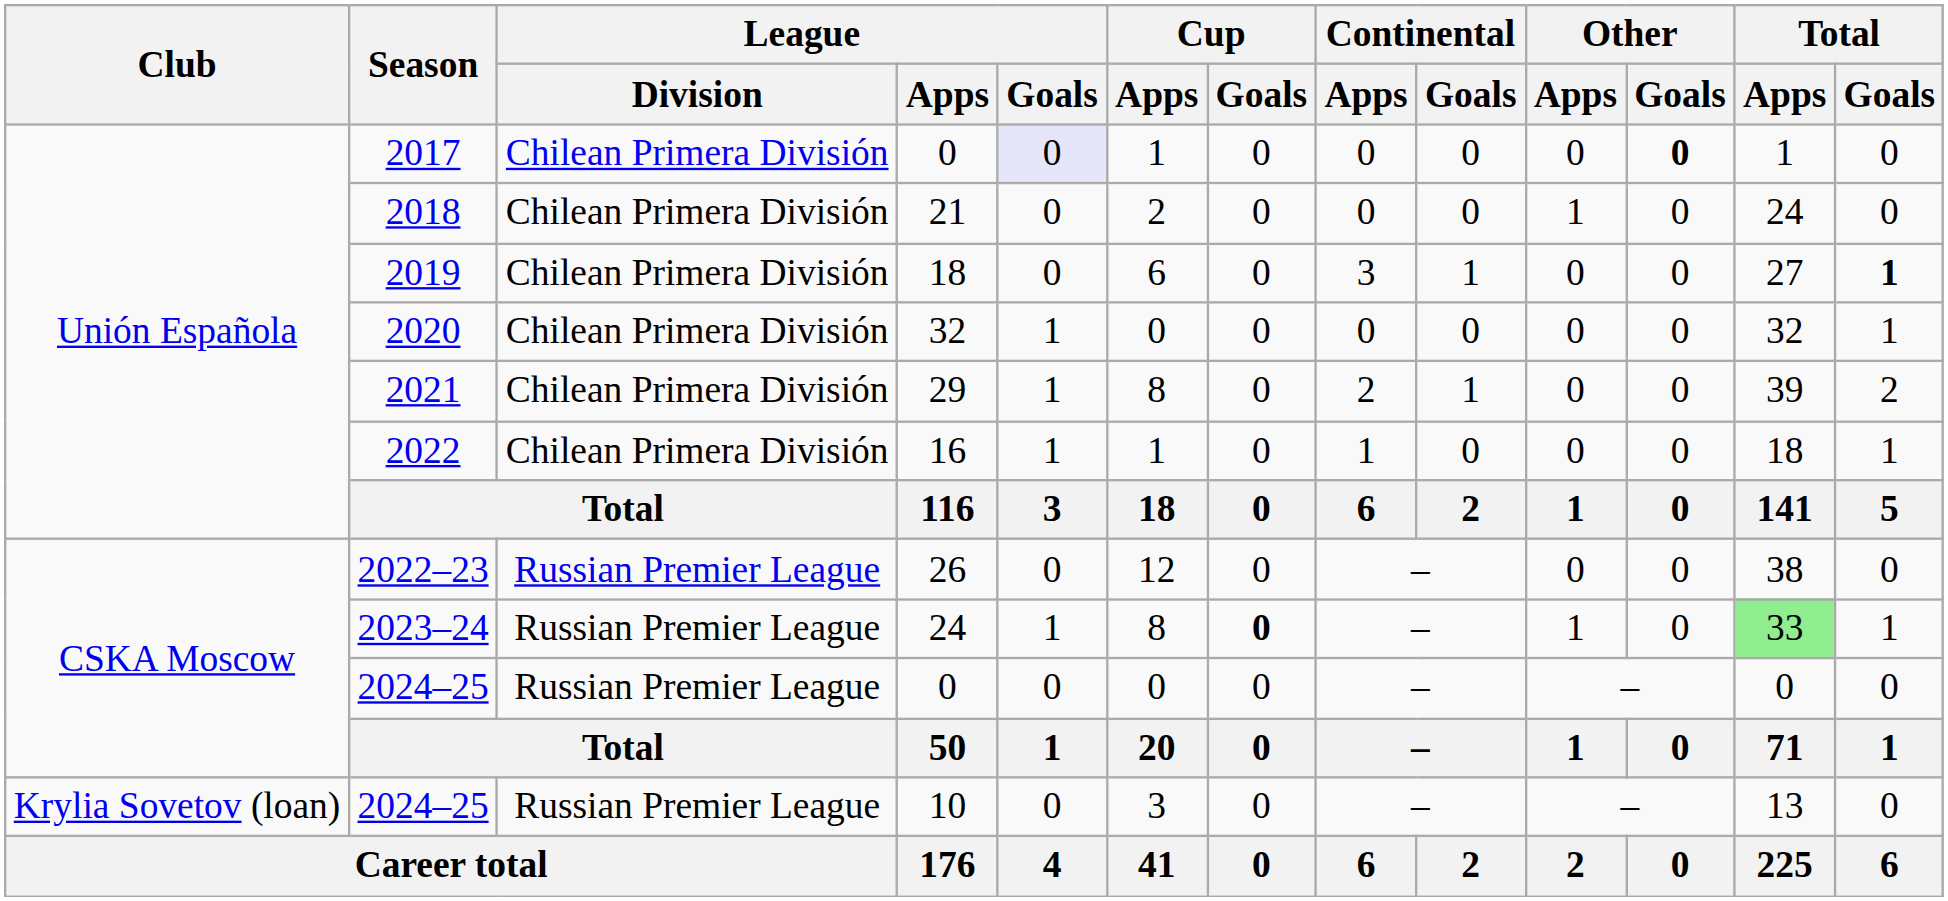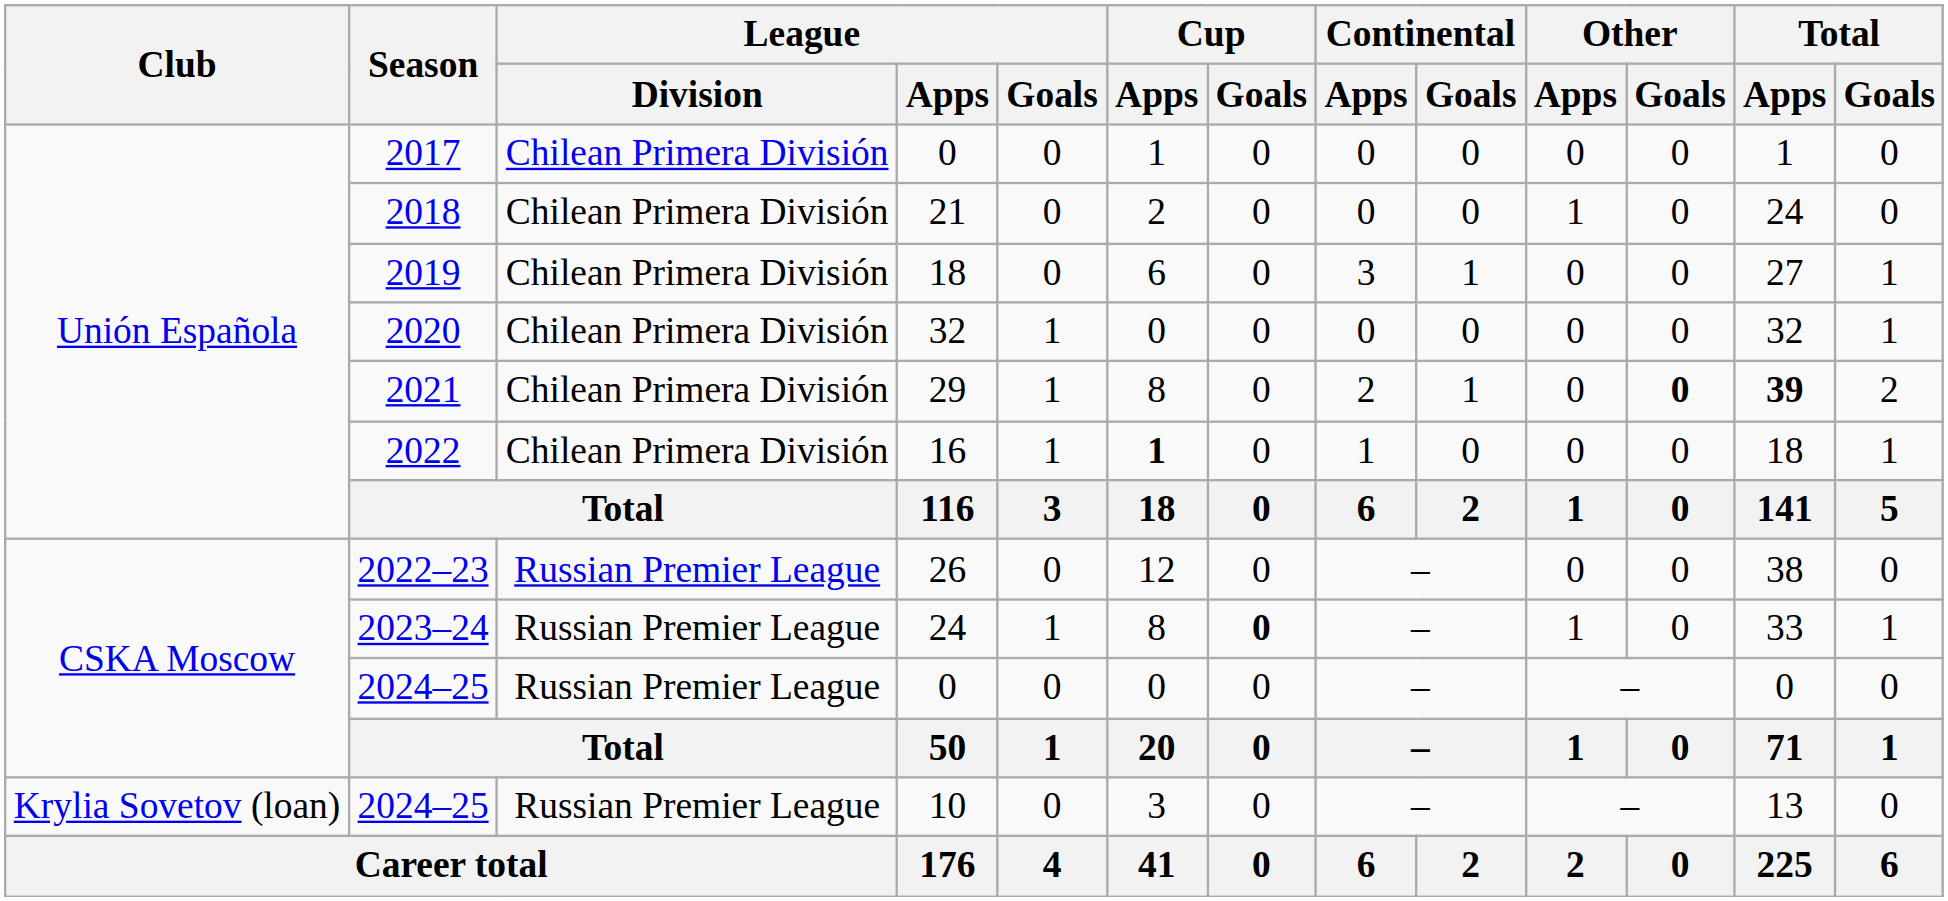(1052, 152) lavender background -> (1052, 152) no background
(1680, 152) bold -> (1680, 152) normal
(1889, 271) bold -> (1889, 271) normal
(1680, 390) normal -> (1680, 390) bold
(1785, 390) normal -> (1785, 390) bold
(1157, 449) normal -> (1157, 449) bold
(1785, 627) lightgreen background -> (1785, 627) no background
